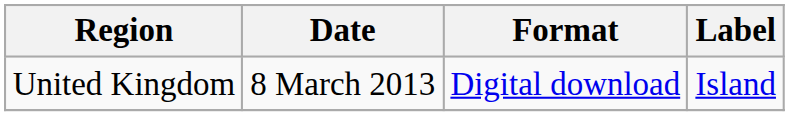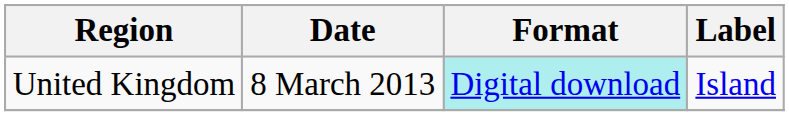(565, 82) no background -> (565, 82) paleturquoise background
